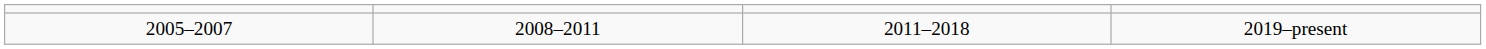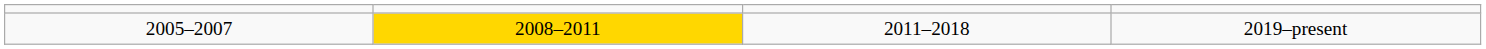(558, 28) no background -> (558, 28) gold background
